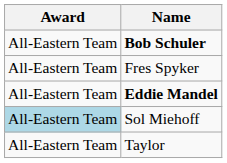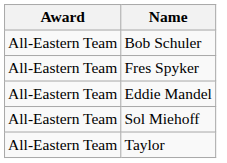(165, 43) bold -> (163, 43) normal
(171, 94) bold -> (168, 94) normal
(63, 119) lightblue background -> (63, 119) no background
